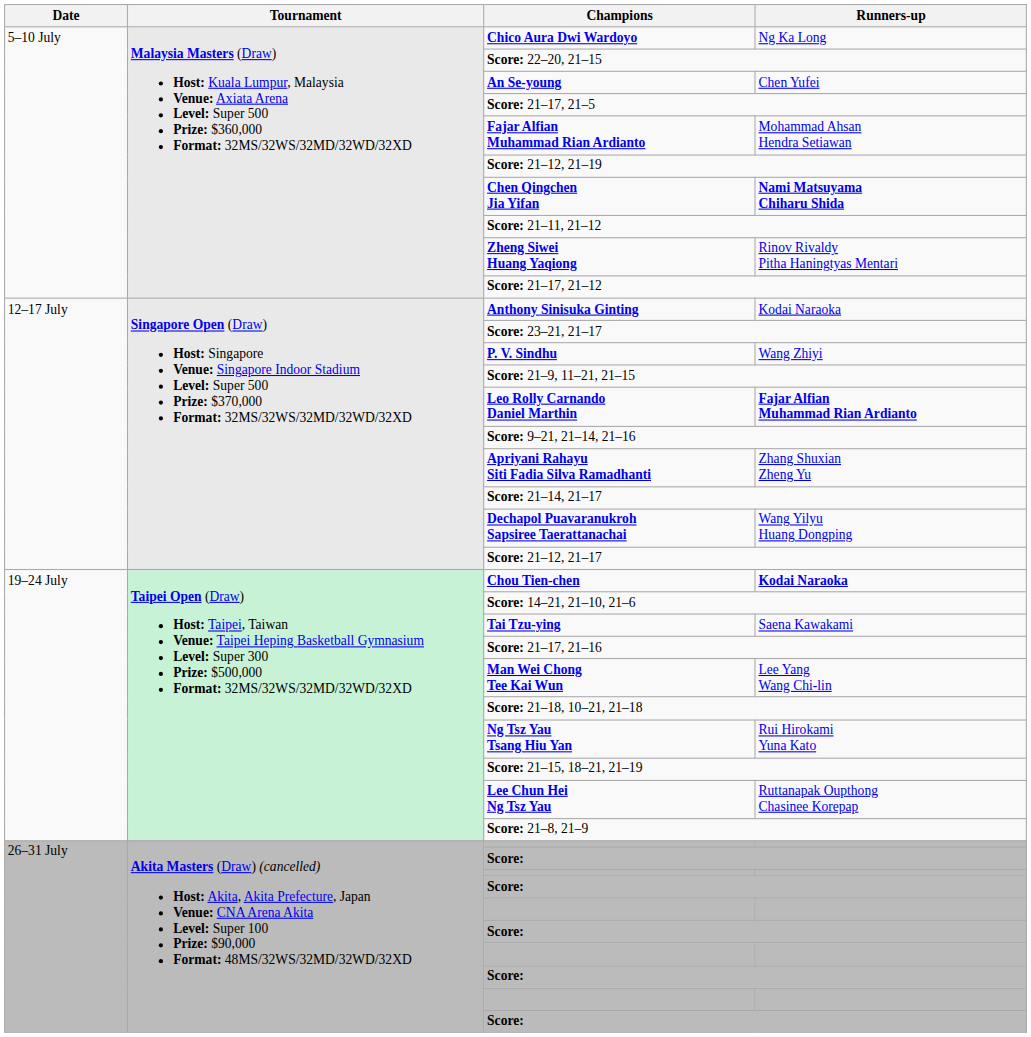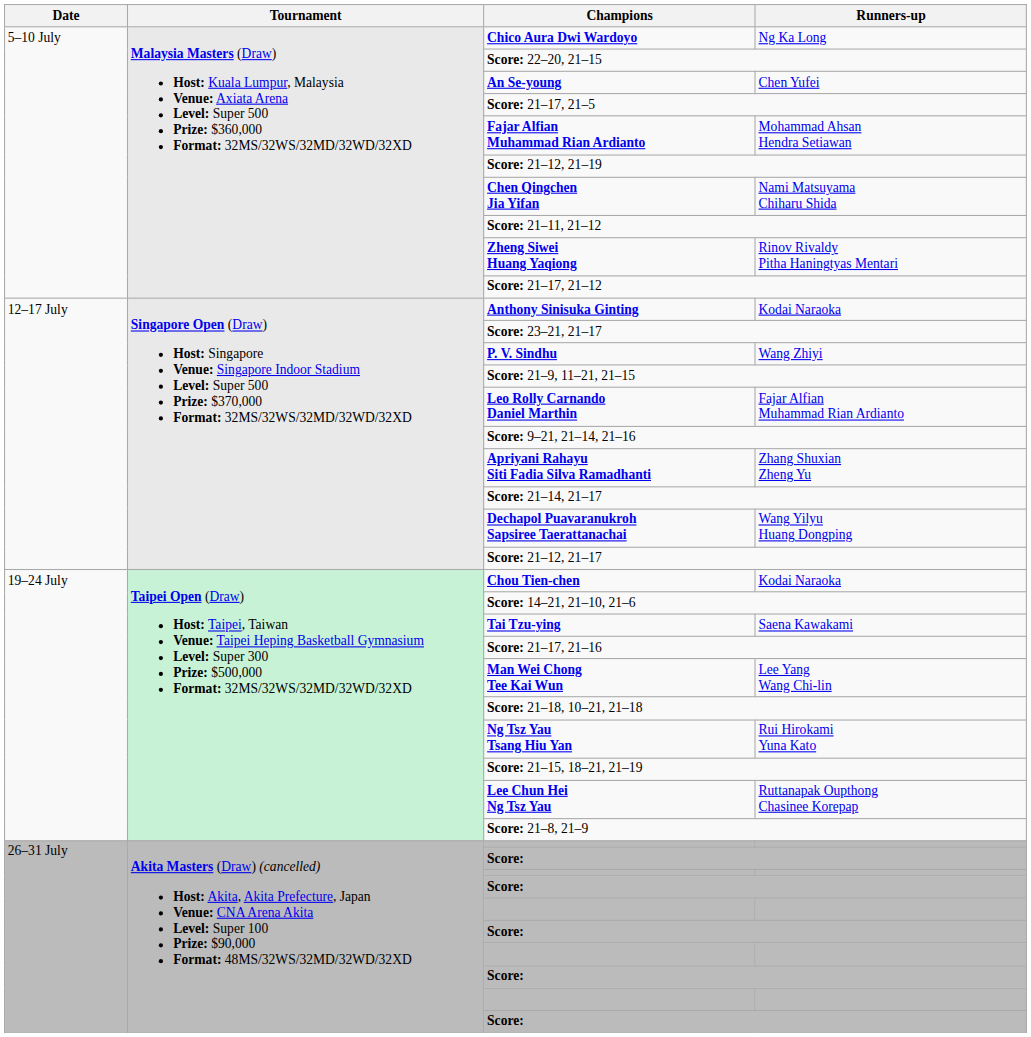(810, 195) bold -> (807, 195) normal
(838, 406) bold -> (831, 406) normal
(803, 580) bold -> (800, 580) normal
